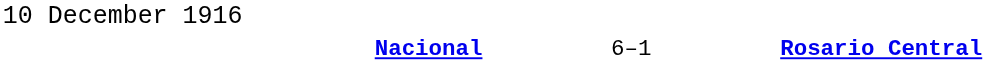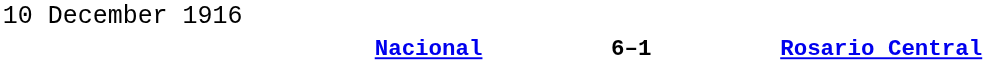(631, 50) normal -> (631, 50) bold
